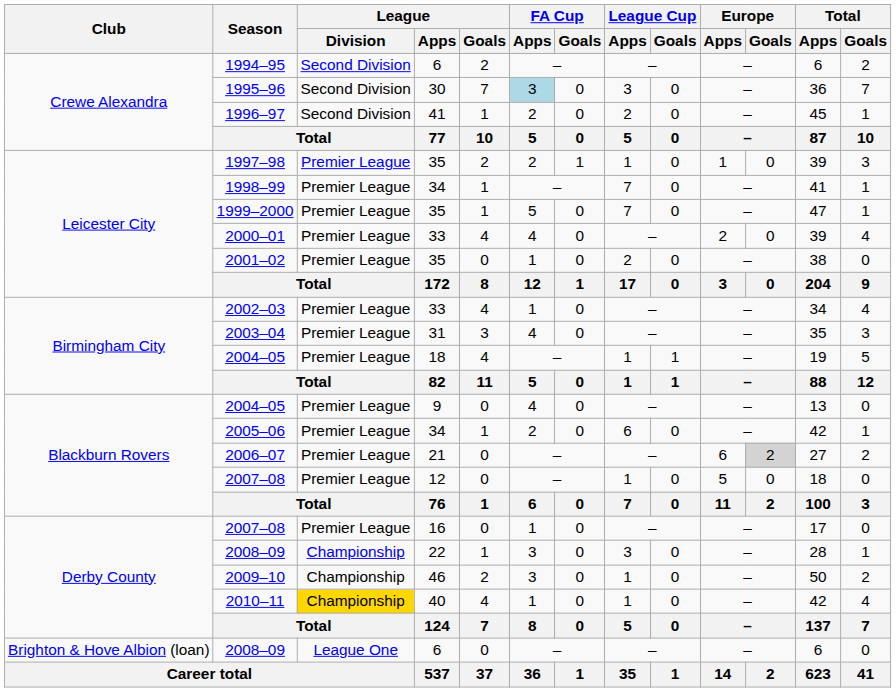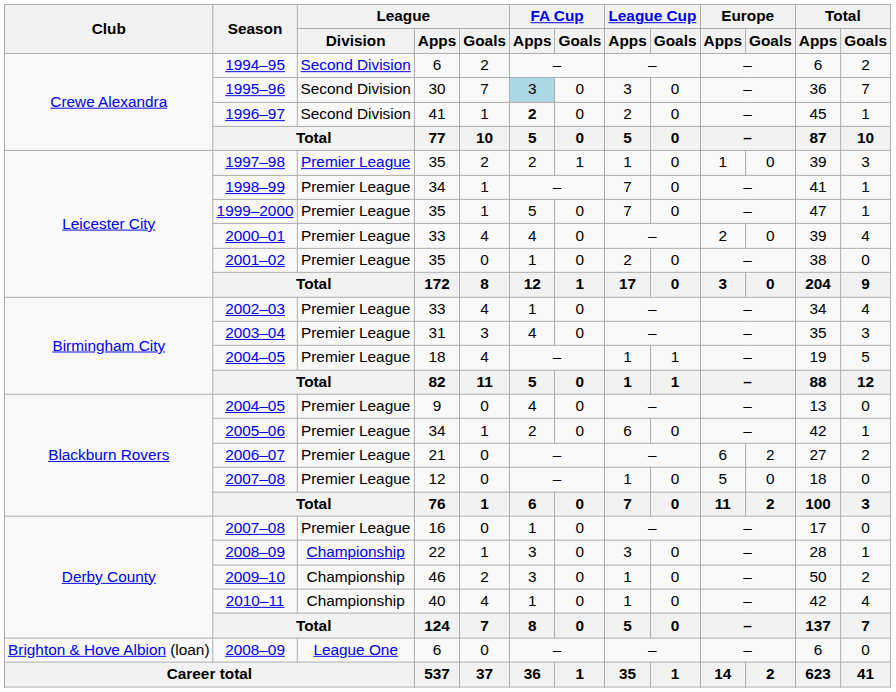(532, 114) normal -> (532, 114) bold
(770, 455) lightgrey background -> (770, 455) no background
(356, 601) gold background -> (356, 601) no background
